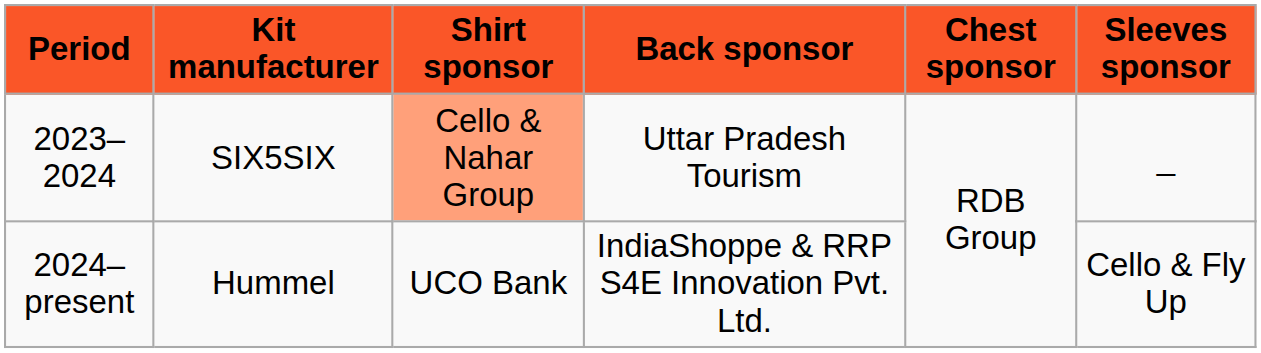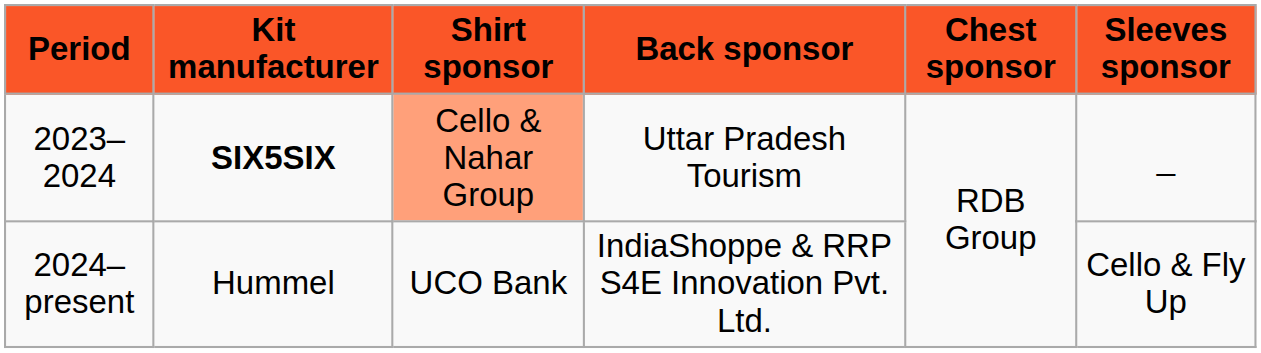(273, 157) normal -> (273, 157) bold
